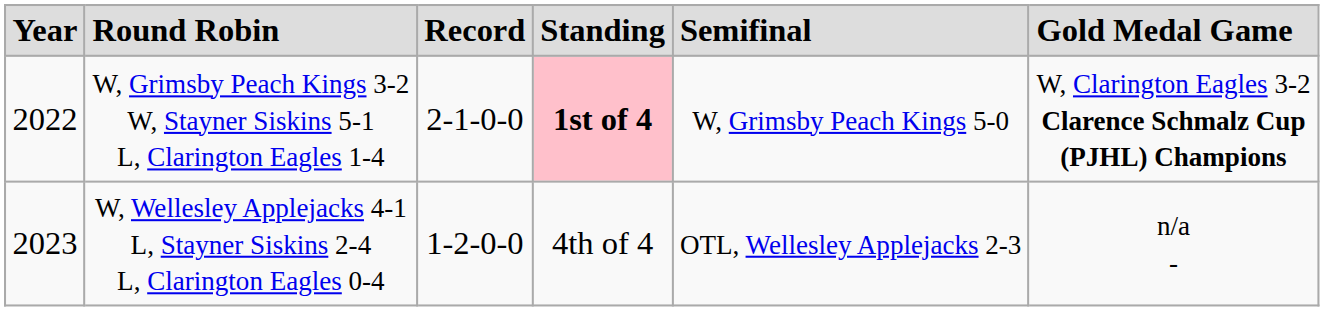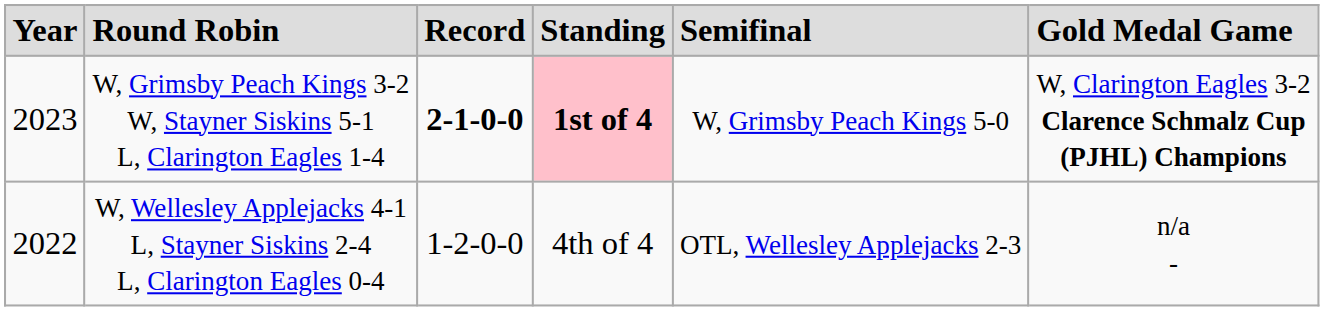(45, 118) 2022 -> (45, 118) 2023
(475, 118) normal -> (475, 118) bold
(45, 242) 2023 -> (45, 242) 2022
